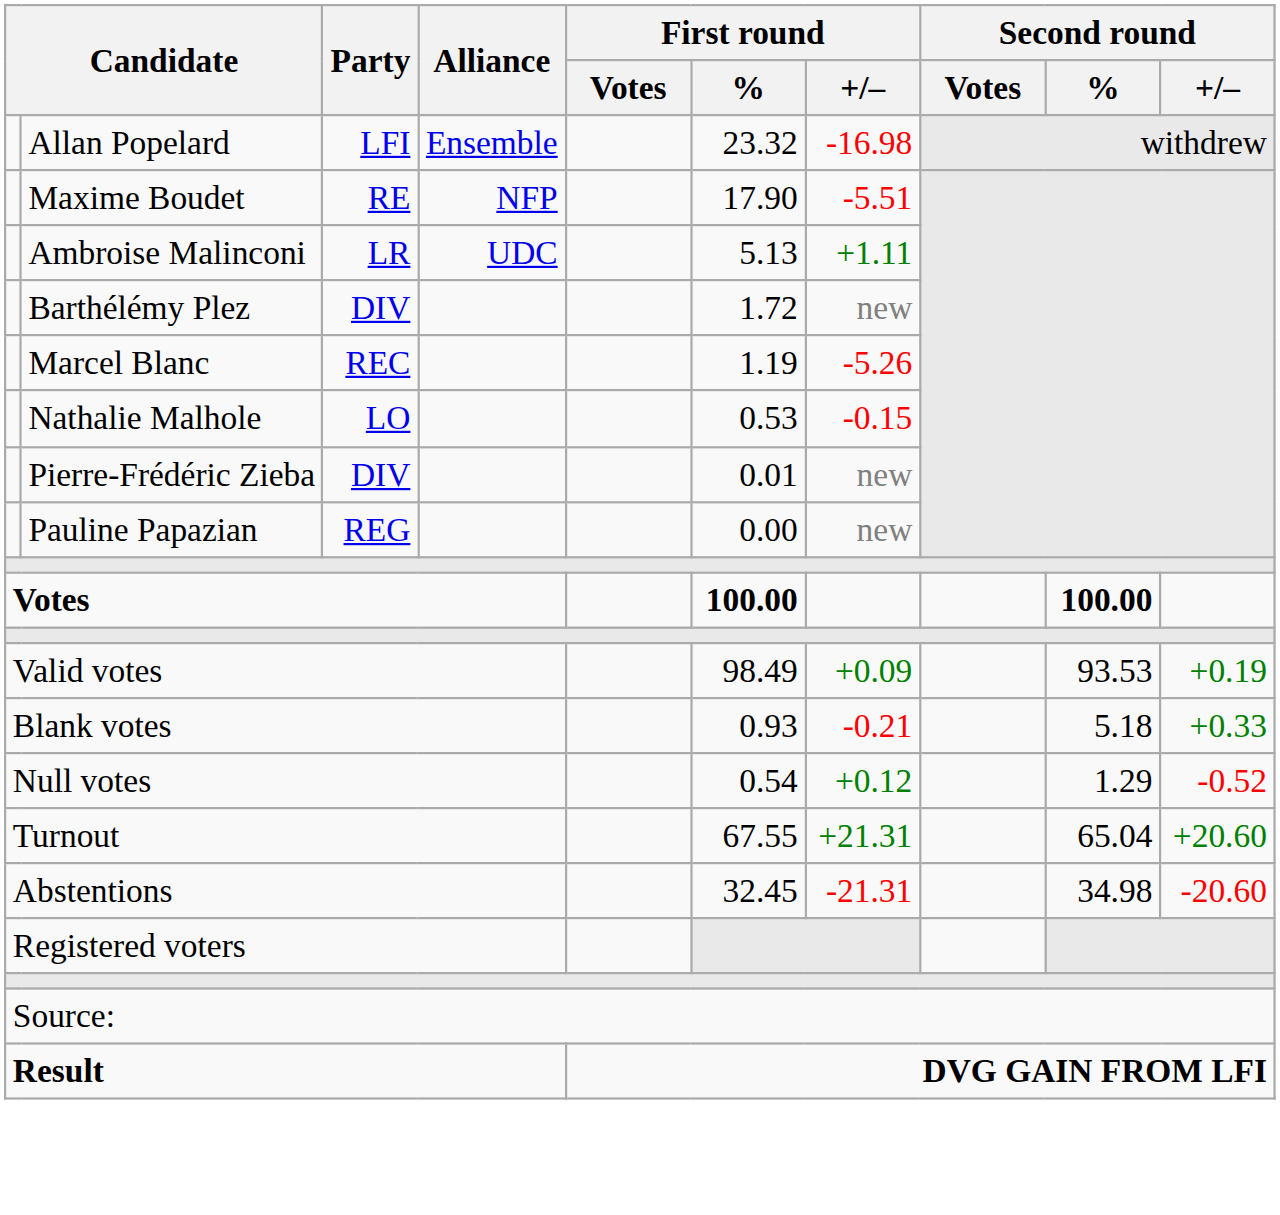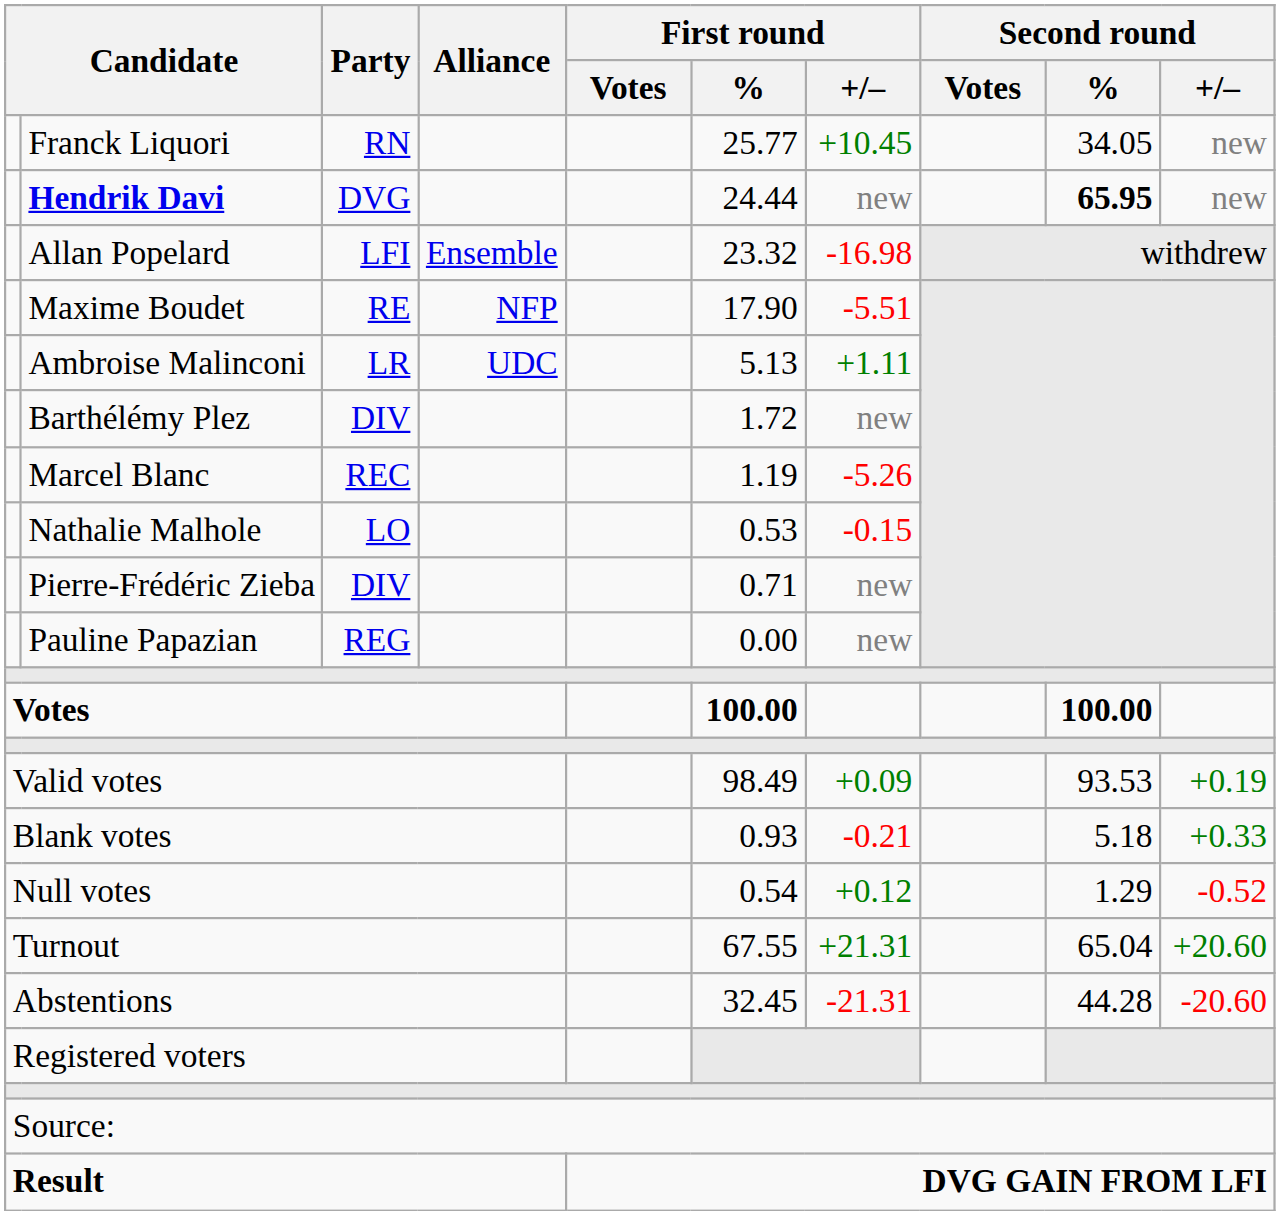+ row: (129, 142)
+ row: (126, 197)
(769, 473) 0.01 -> (769, 583) 0.71
(1115, 890) 34.98 -> (1115, 1000) 44.28
